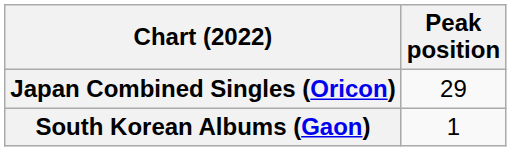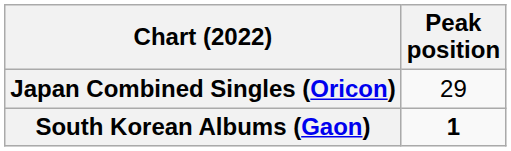(453, 126) normal -> (453, 126) bold
